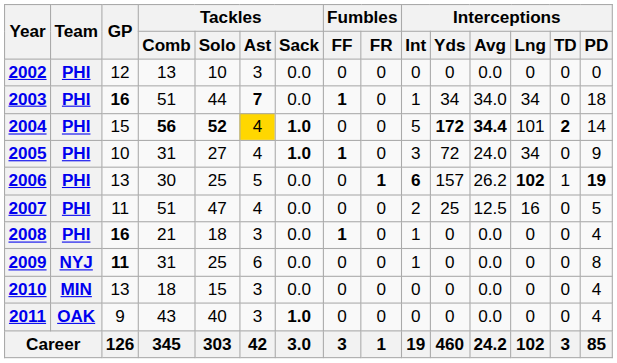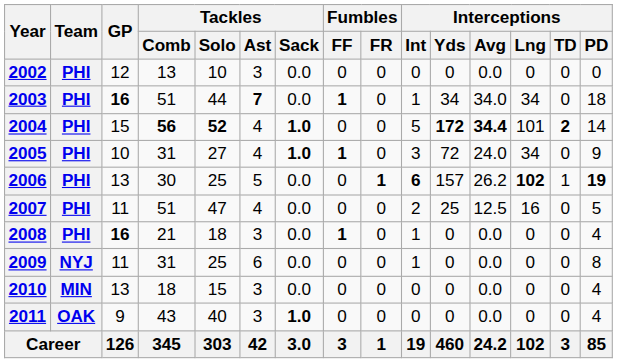(257, 126) gold background -> (257, 126) no background
(120, 262) bold -> (120, 262) normal
